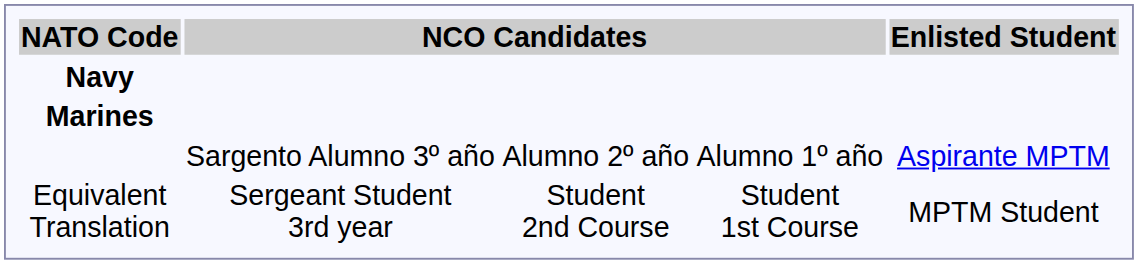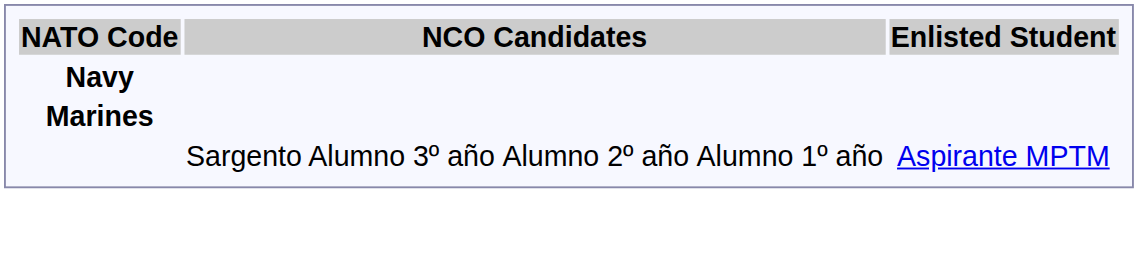- row: (100, 211)
